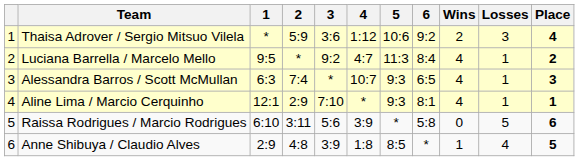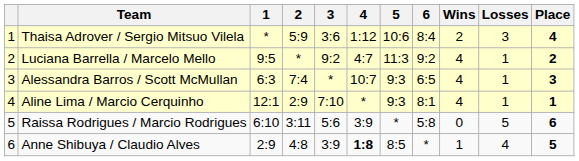(426, 36) 9:2 -> (426, 36) 8:4
(426, 58) 8:4 -> (426, 58) 9:2
(363, 144) normal -> (363, 144) bold
